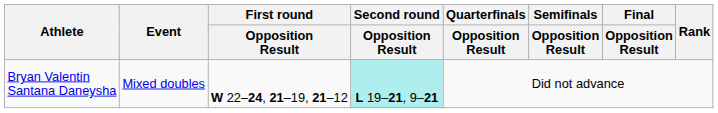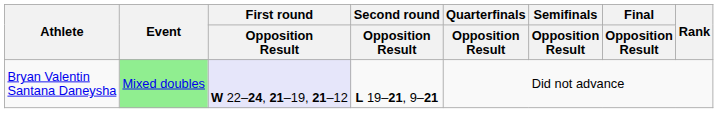(164, 84) no background -> (164, 84) lightgreen background
(279, 98) no background -> (279, 98) lavender background
(397, 98) paleturquoise background -> (397, 98) no background
